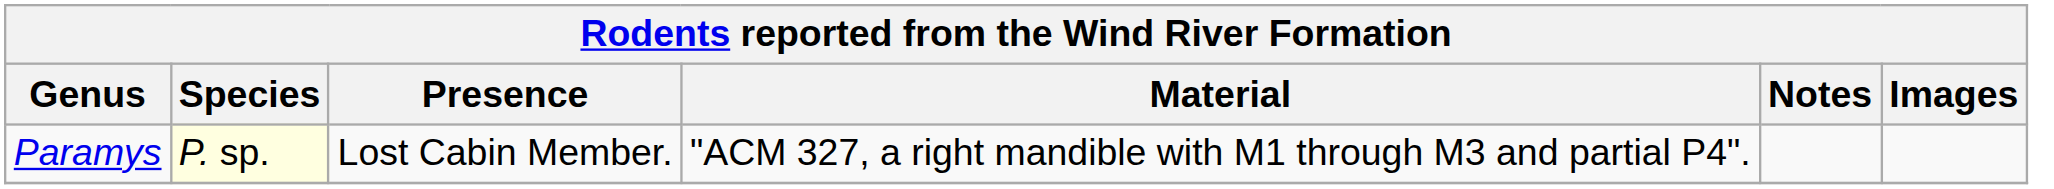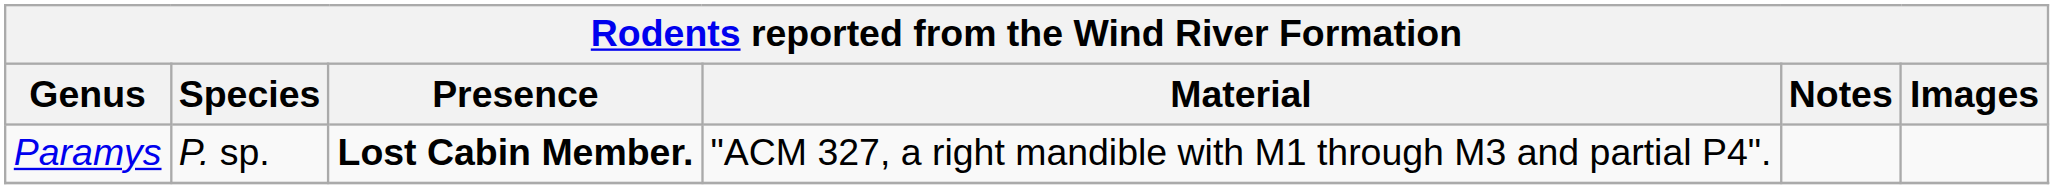(224, 152) lightyellow background -> (224, 152) no background
(505, 152) normal -> (515, 152) bold
